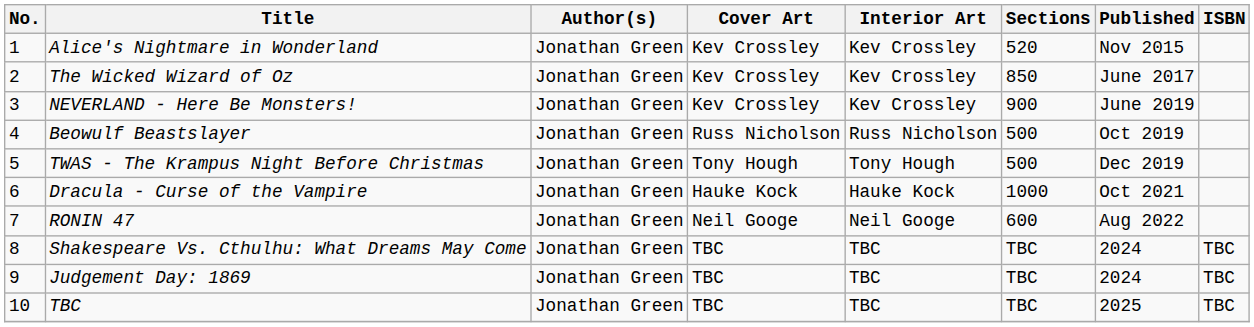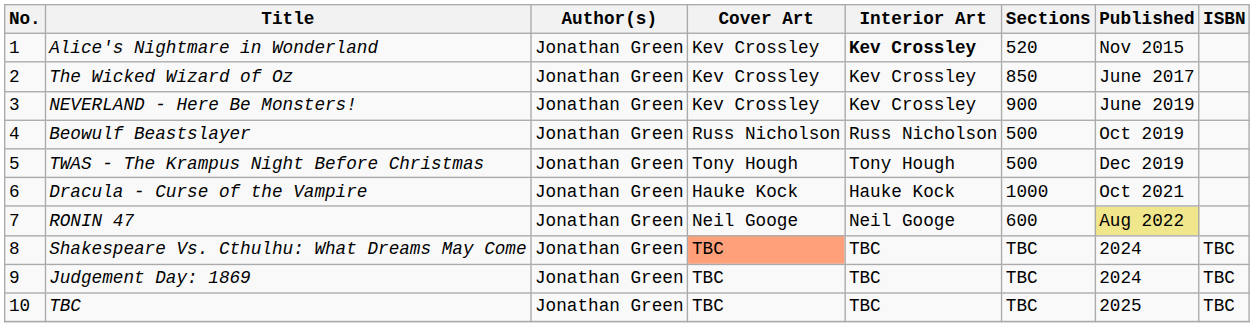(913, 48) normal -> (913, 48) bold
(1142, 221) no background -> (1142, 221) khaki background
(708, 250) no background -> (708, 250) lightsalmon background
